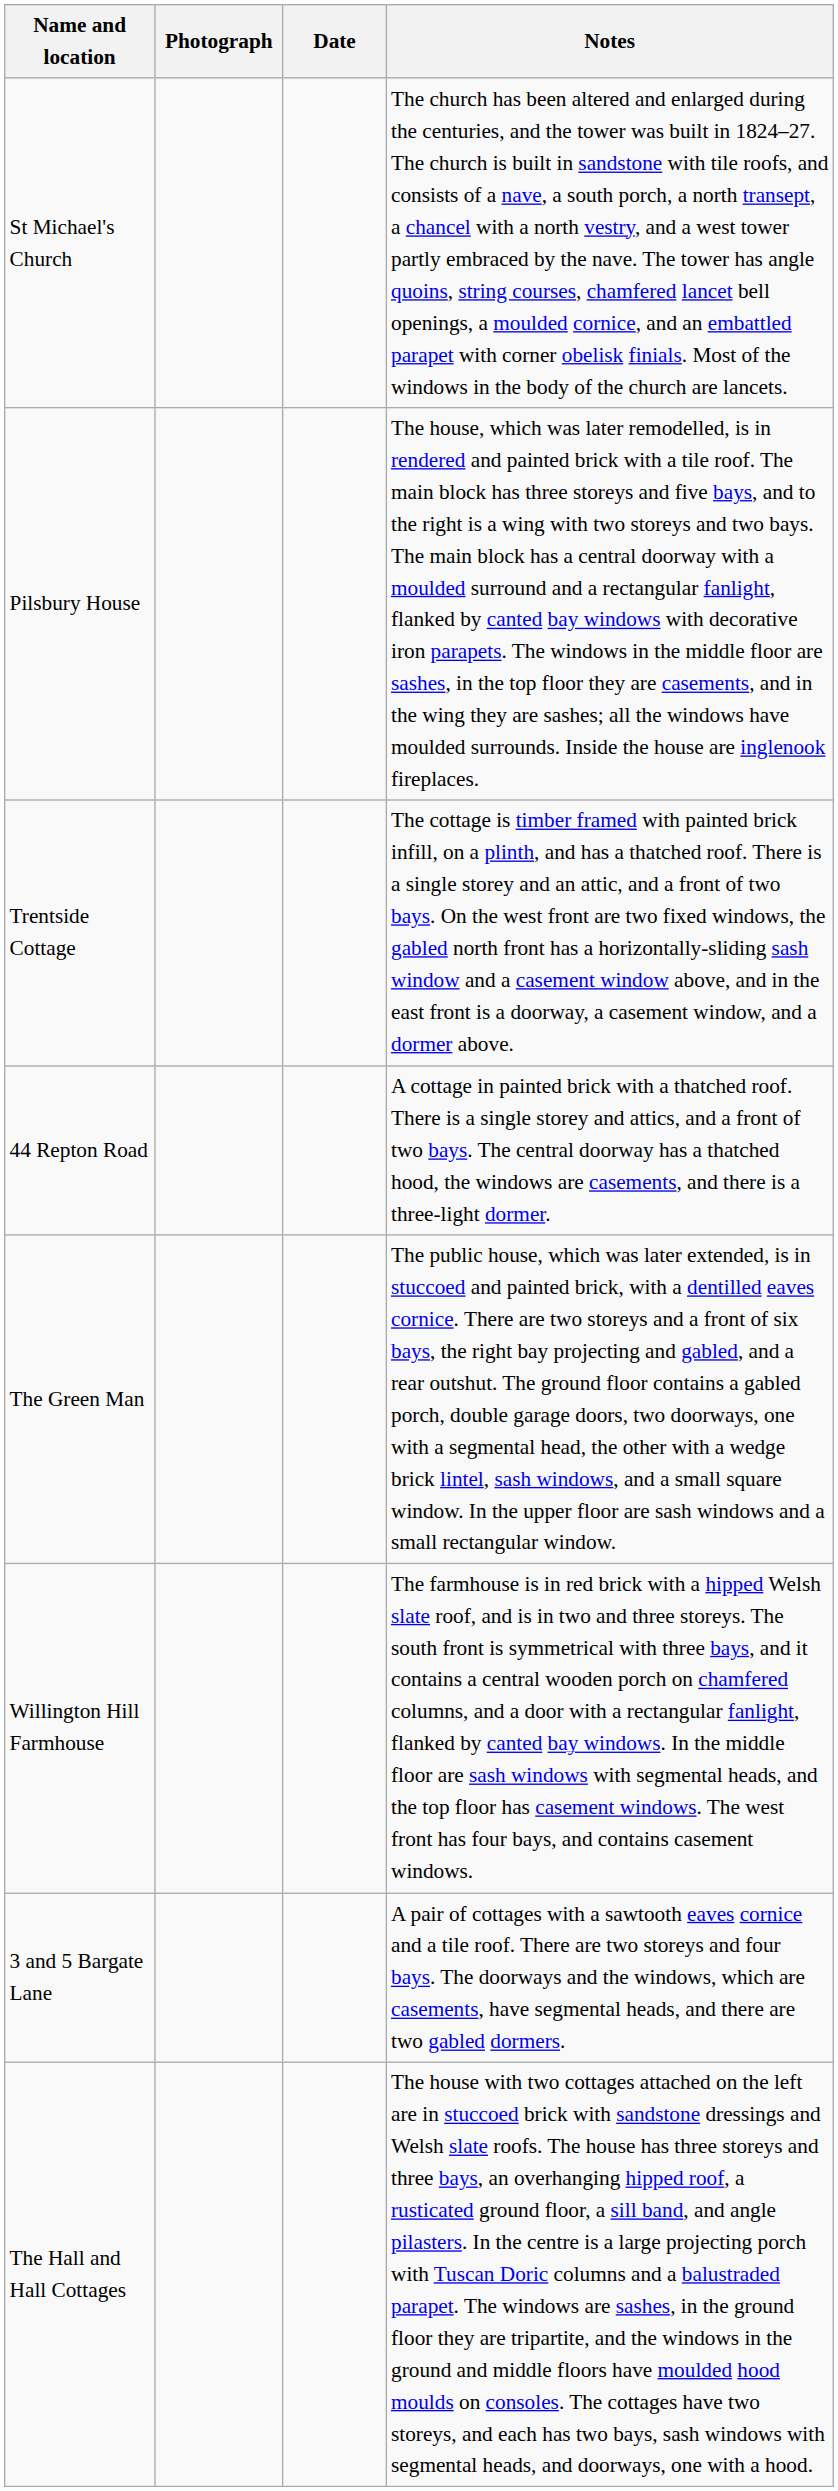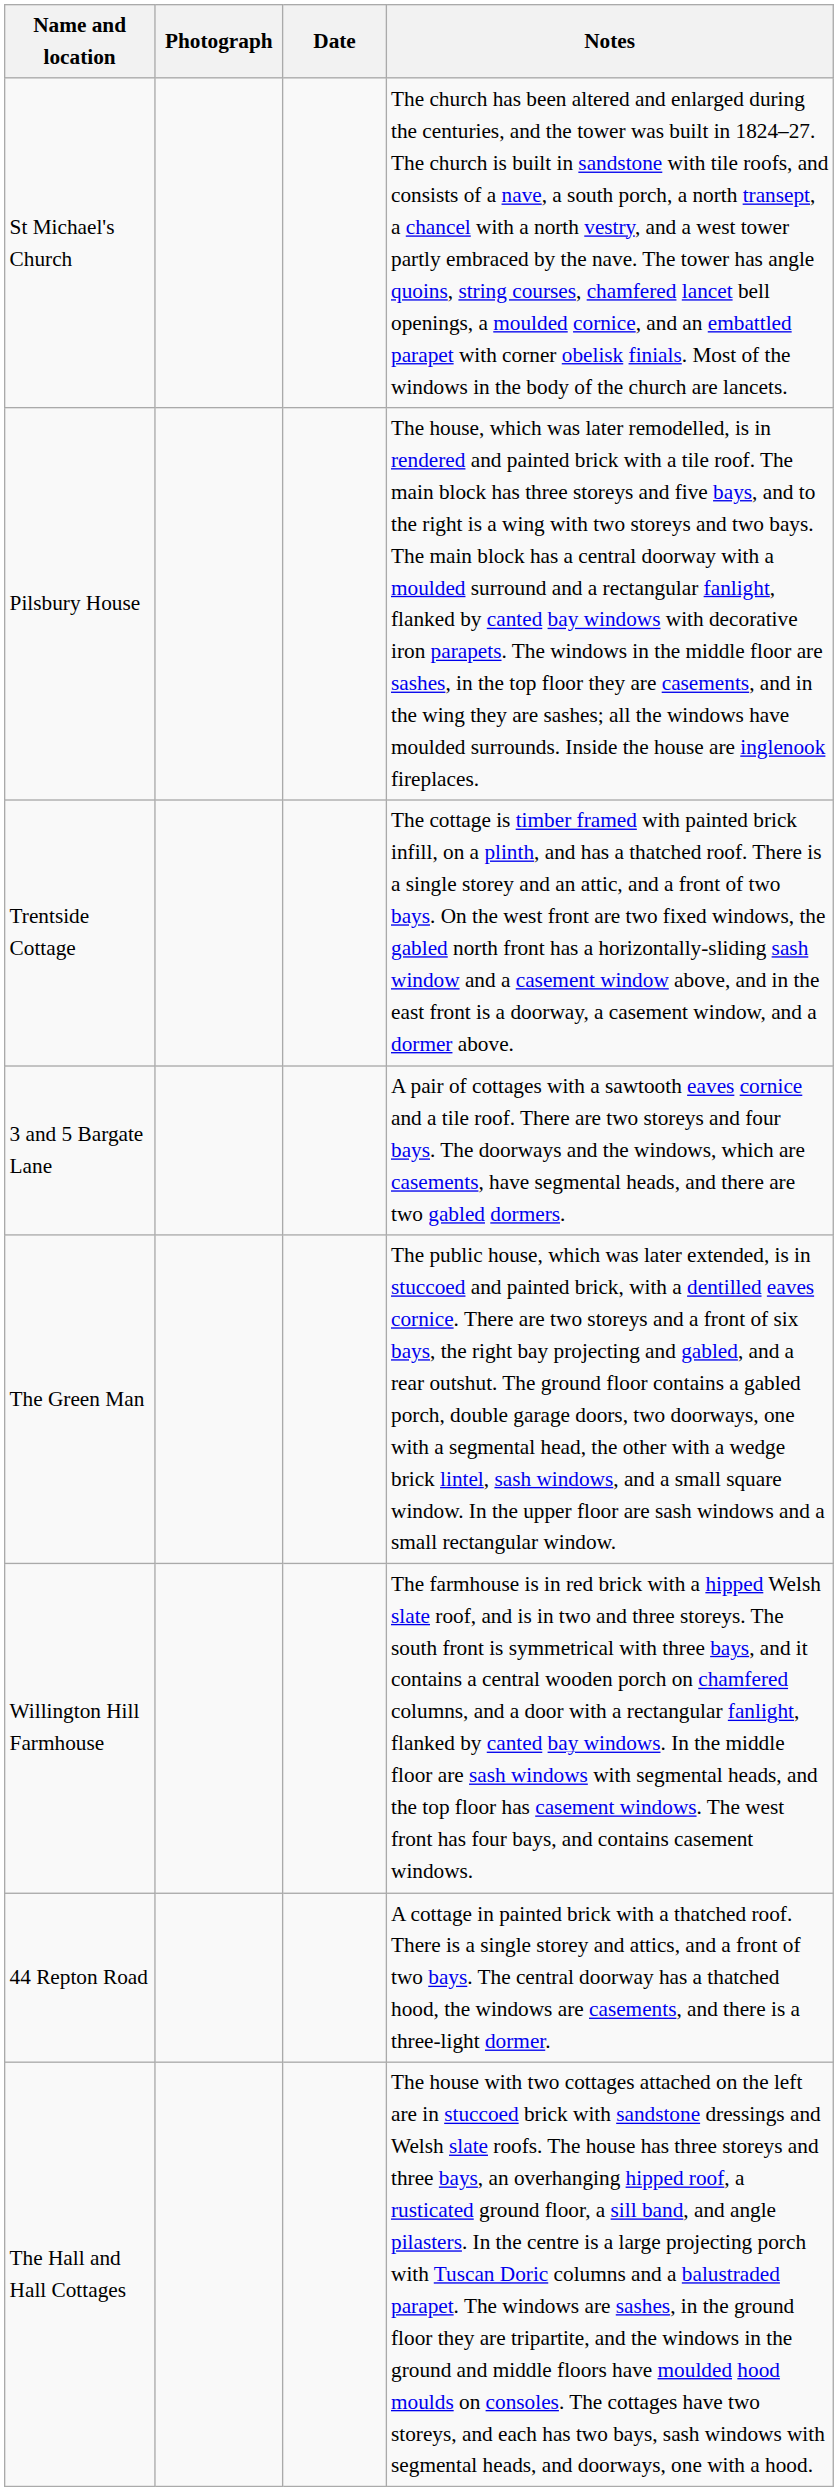rows swapped: (79, 1149) <-> (76, 1977)
